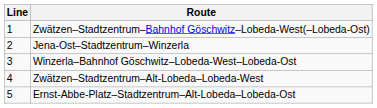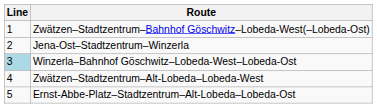(10, 62) no background -> (10, 62) lightblue background
